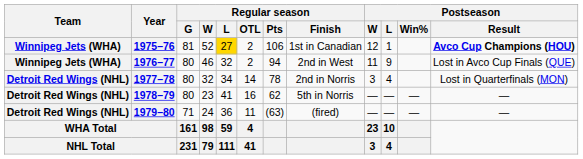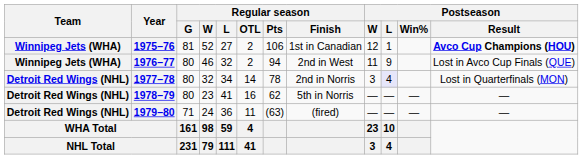(227, 46) gold background -> (227, 46) no background
(389, 79) no background -> (389, 79) lavender background
